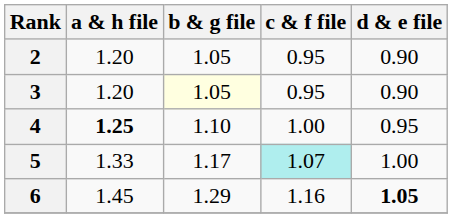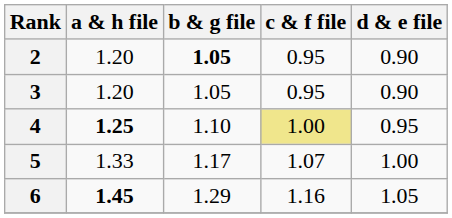(212, 56) normal -> (212, 56) bold
(212, 91) lightyellow background -> (212, 91) no background
(306, 126) no background -> (306, 126) khaki background
(306, 160) paleturquoise background -> (306, 160) no background
(115, 195) normal -> (115, 195) bold
(399, 195) bold -> (399, 195) normal
